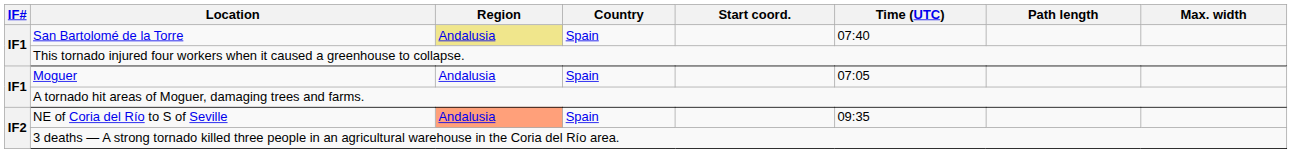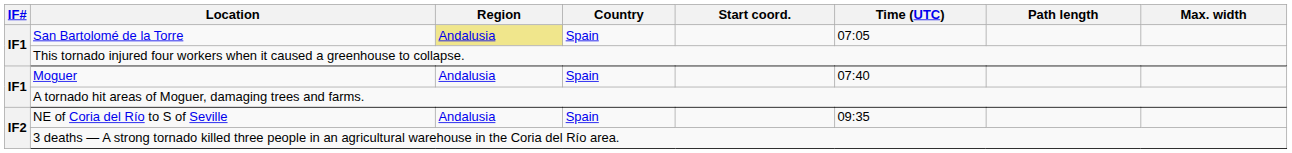(854, 35) 07:40 -> (854, 35) 07:05
(854, 76) 07:05 -> (854, 76) 07:40
(467, 117) lightsalmon background -> (467, 117) no background
